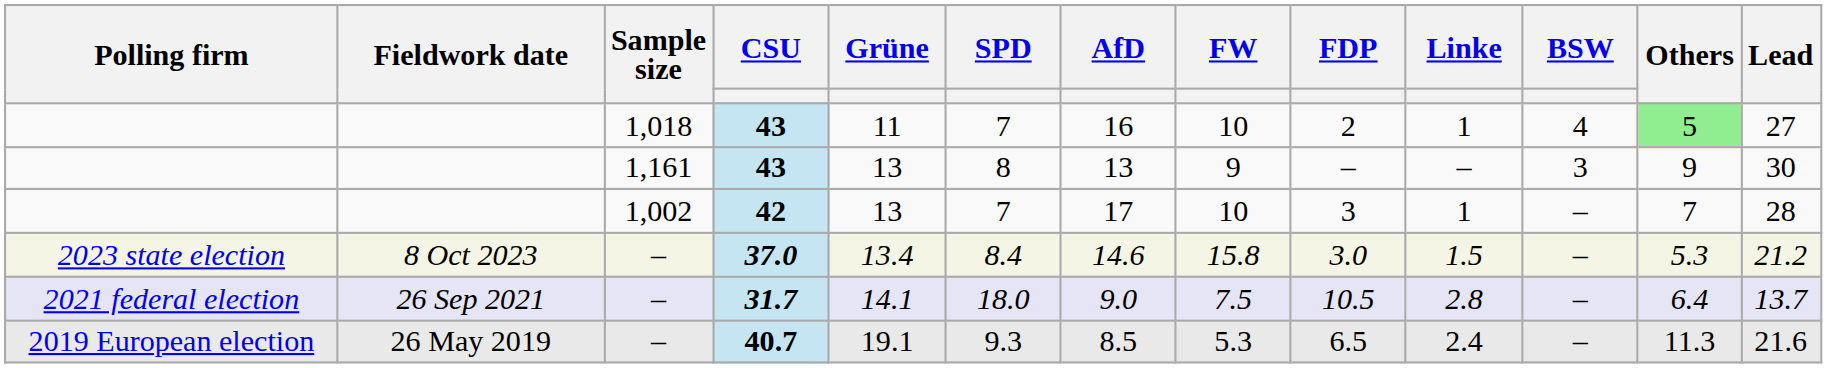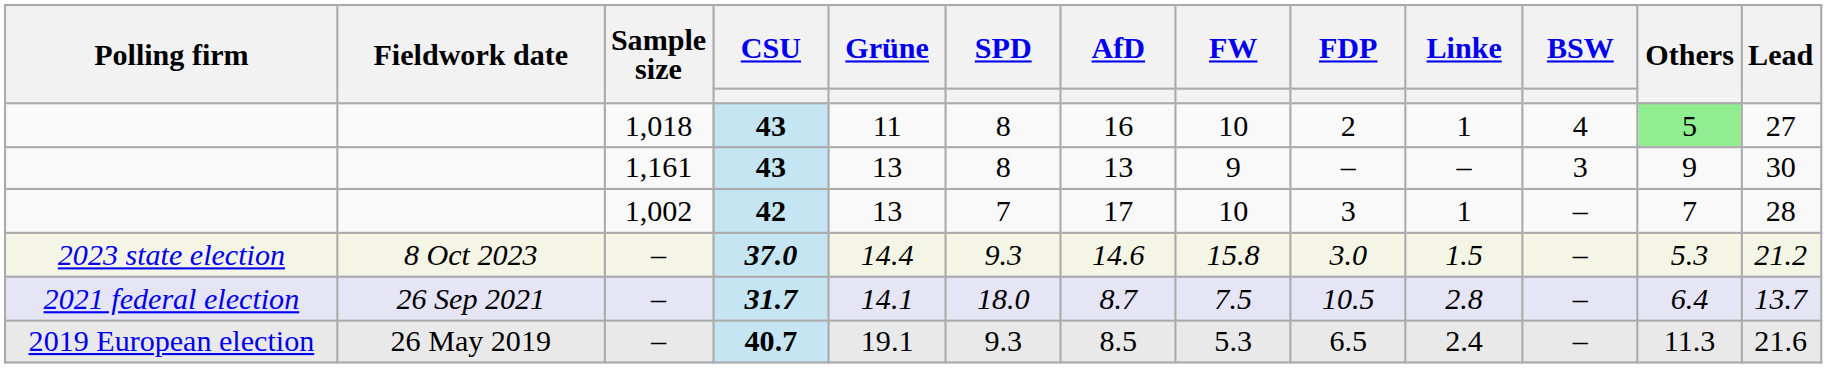(1003, 125) 7 -> (1003, 125) 8
(887, 255) 13.4 -> (887, 255) 14.4
(1003, 255) 8.4 -> (1003, 255) 9.3
(1118, 298) 9.0 -> (1118, 298) 8.7
